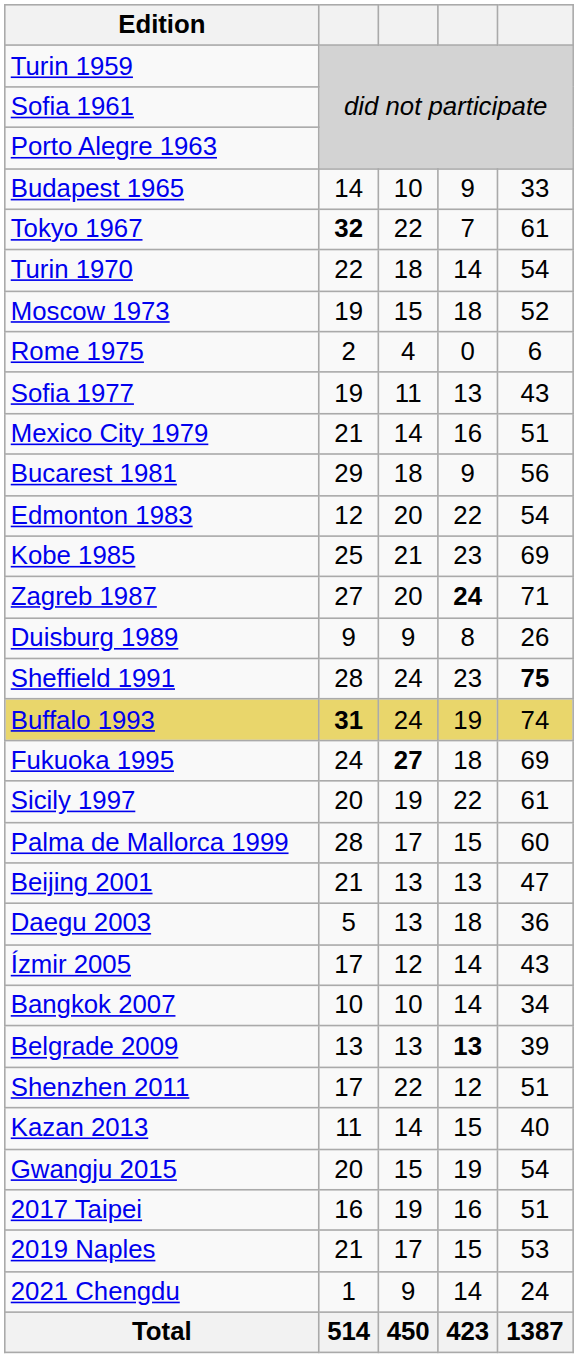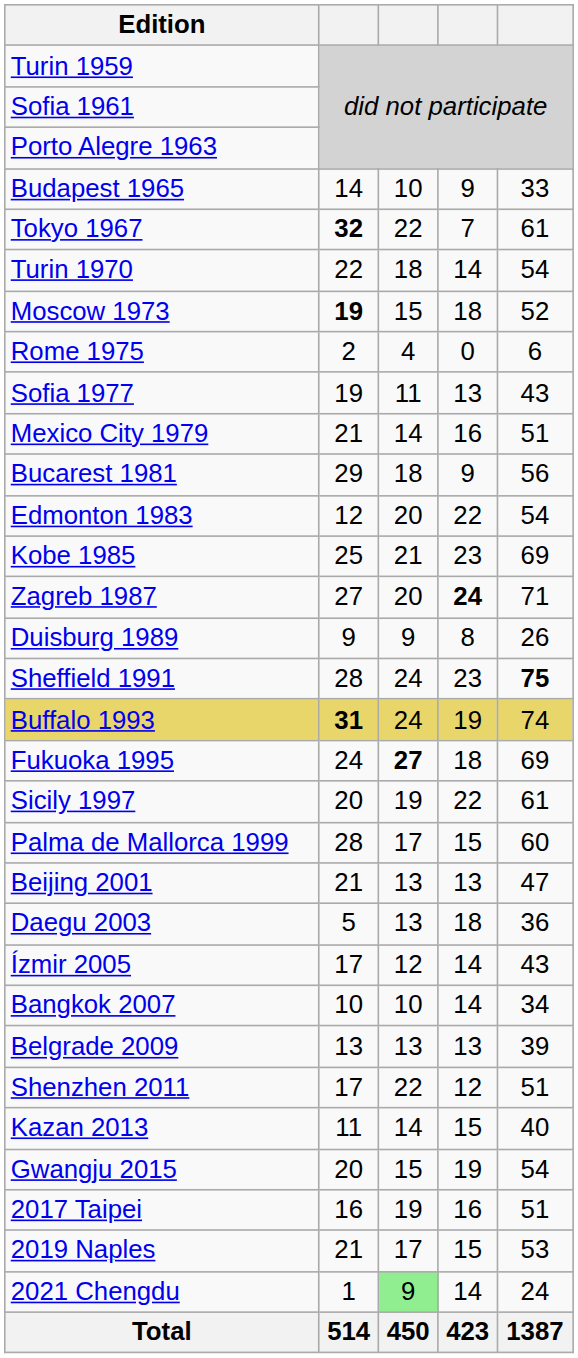(349, 310) normal -> (349, 310) bold
(468, 1046) bold -> (468, 1046) normal
(408, 1291) no background -> (408, 1291) lightgreen background
